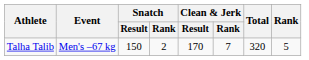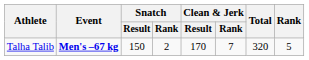(87, 47) normal -> (89, 47) bold
